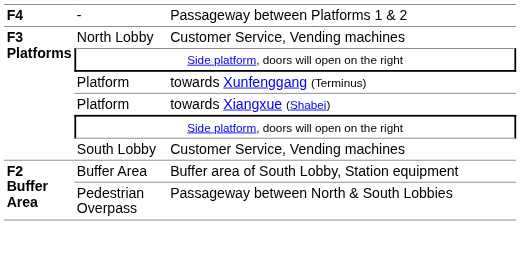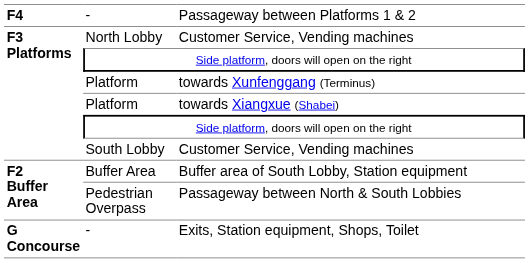+ row: (88, 231)
